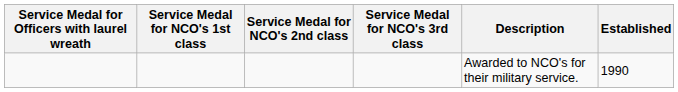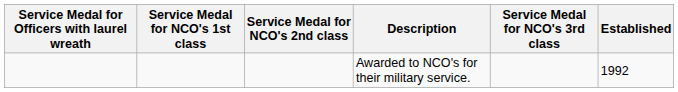columns swapped: (407, 28) <-> (530, 28)
(615, 70) 1990 -> (615, 70) 1992
